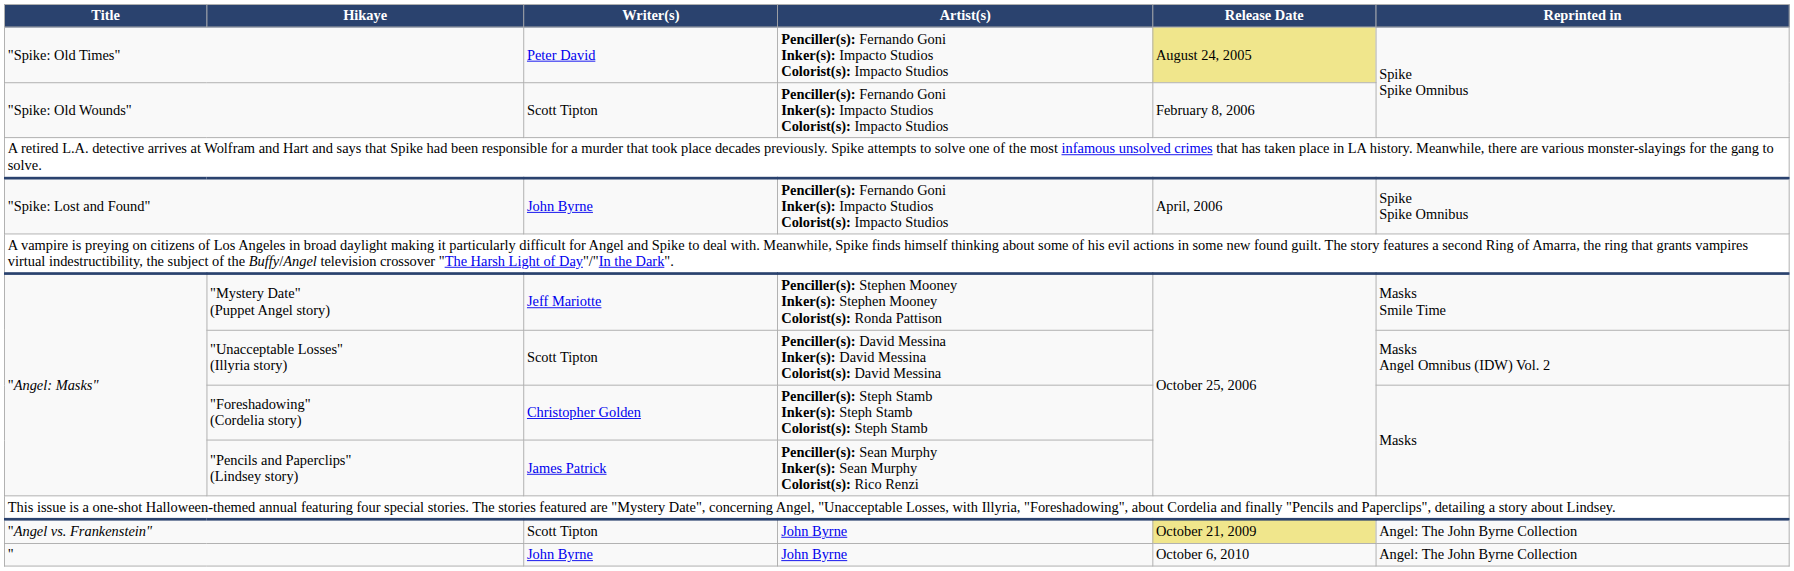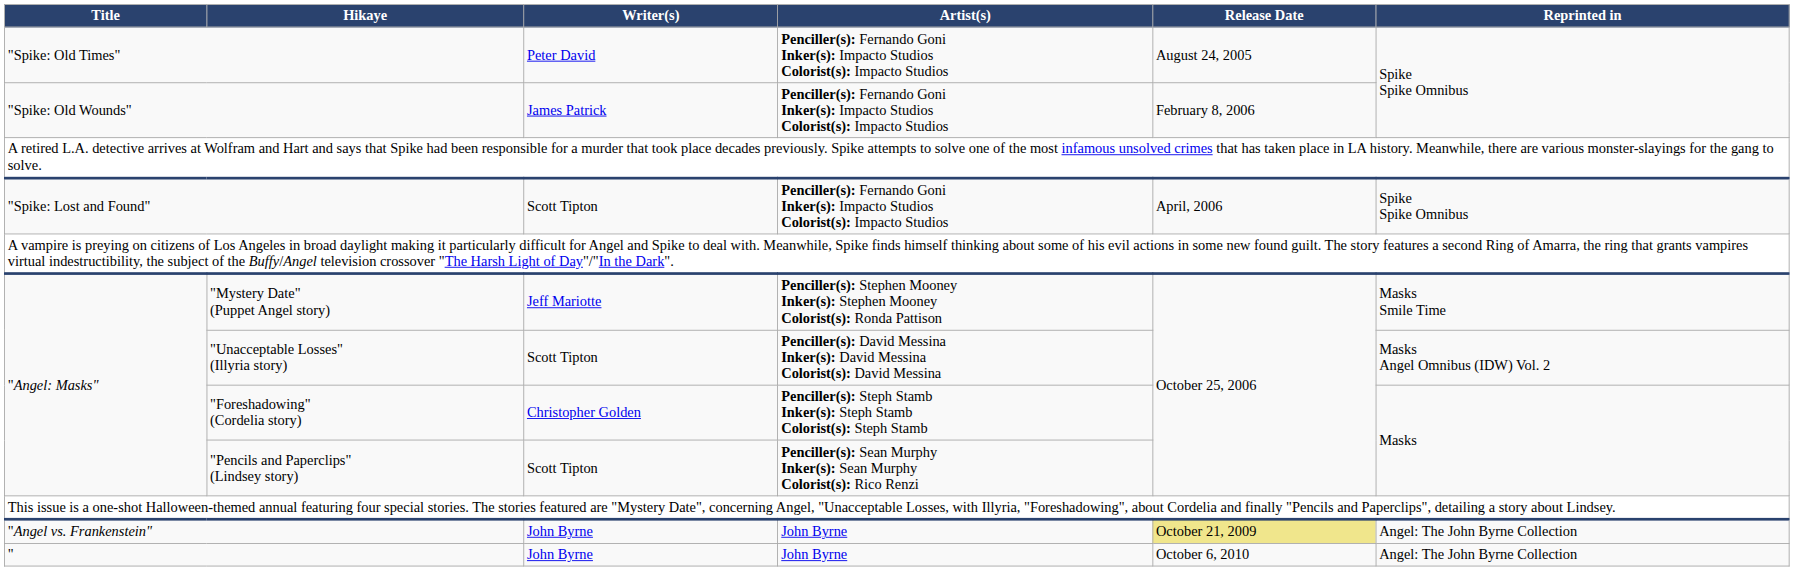(1204, 54) khaki background -> (1204, 54) no background
(562, 110) Scott Tipton -> (567, 110) James Patrick
(560, 206) John Byrne -> (562, 206) Scott Tipton
(567, 468) James Patrick -> (562, 468) Scott Tipton
(562, 531) Scott Tipton -> (560, 531) John Byrne
